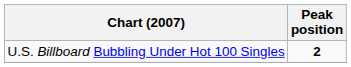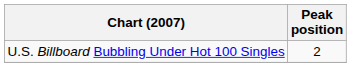(317, 51) bold -> (317, 51) normal
